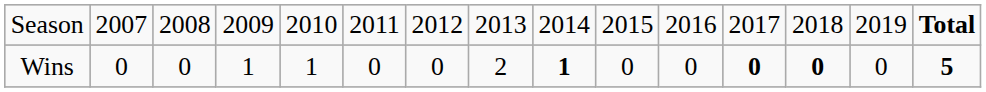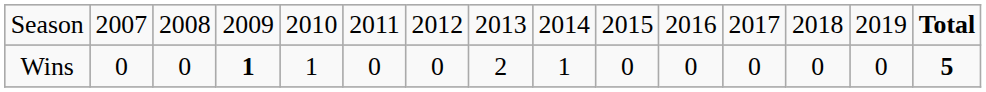(248, 65) normal -> (248, 65) bold
(564, 65) bold -> (564, 65) normal
(754, 65) bold -> (754, 65) normal
(818, 65) bold -> (818, 65) normal
